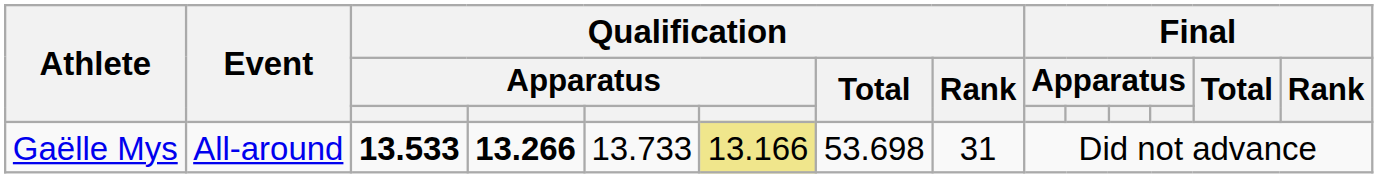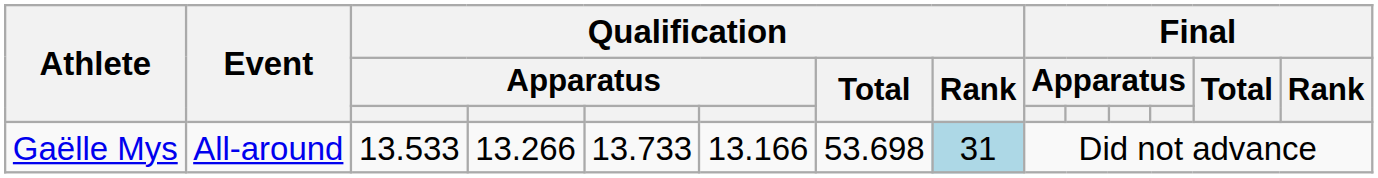(409, 148) bold -> (409, 148) normal
(526, 148) bold -> (526, 148) normal
(758, 148) khaki background -> (758, 148) no background
(978, 148) no background -> (978, 148) lightblue background
